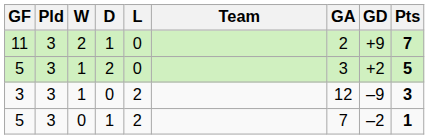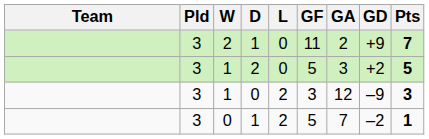columns swapped: (239, 17) <-> (20, 17)
